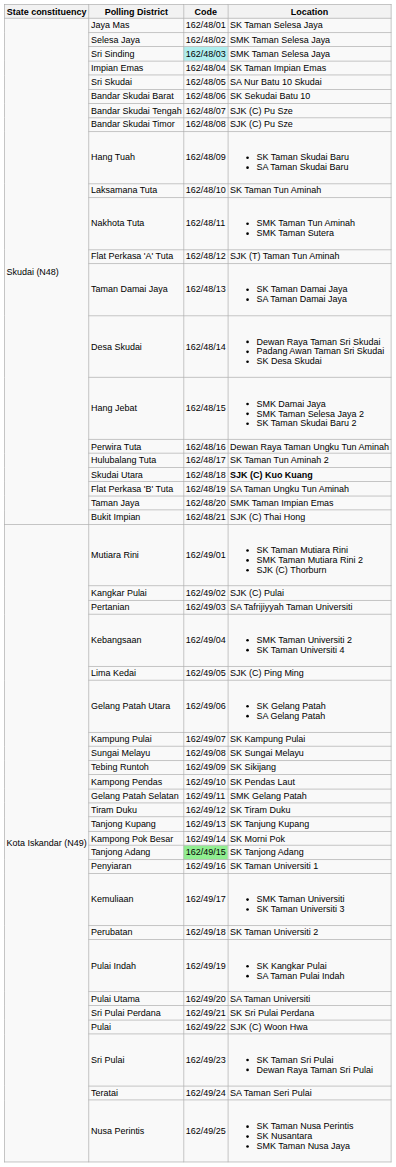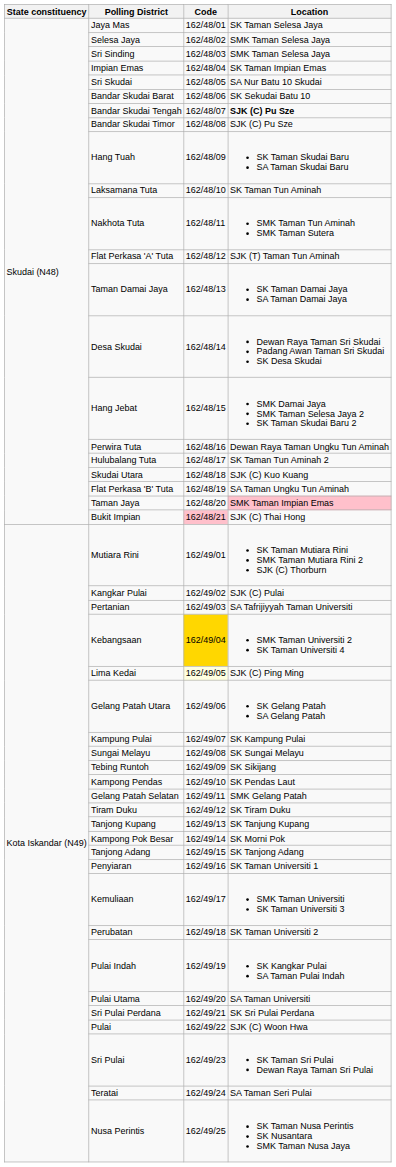(206, 53) paleturquoise background -> (206, 53) no background
(261, 110) normal -> (262, 110) bold
(271, 474) bold -> (269, 474) normal
(282, 502) no background -> (282, 502) pink background
(206, 517) no background -> (206, 517) pink background
(206, 640) no background -> (206, 640) gold background
(206, 673) no background -> (206, 673) lightyellow background
(206, 852) lightgreen background -> (206, 852) no background
